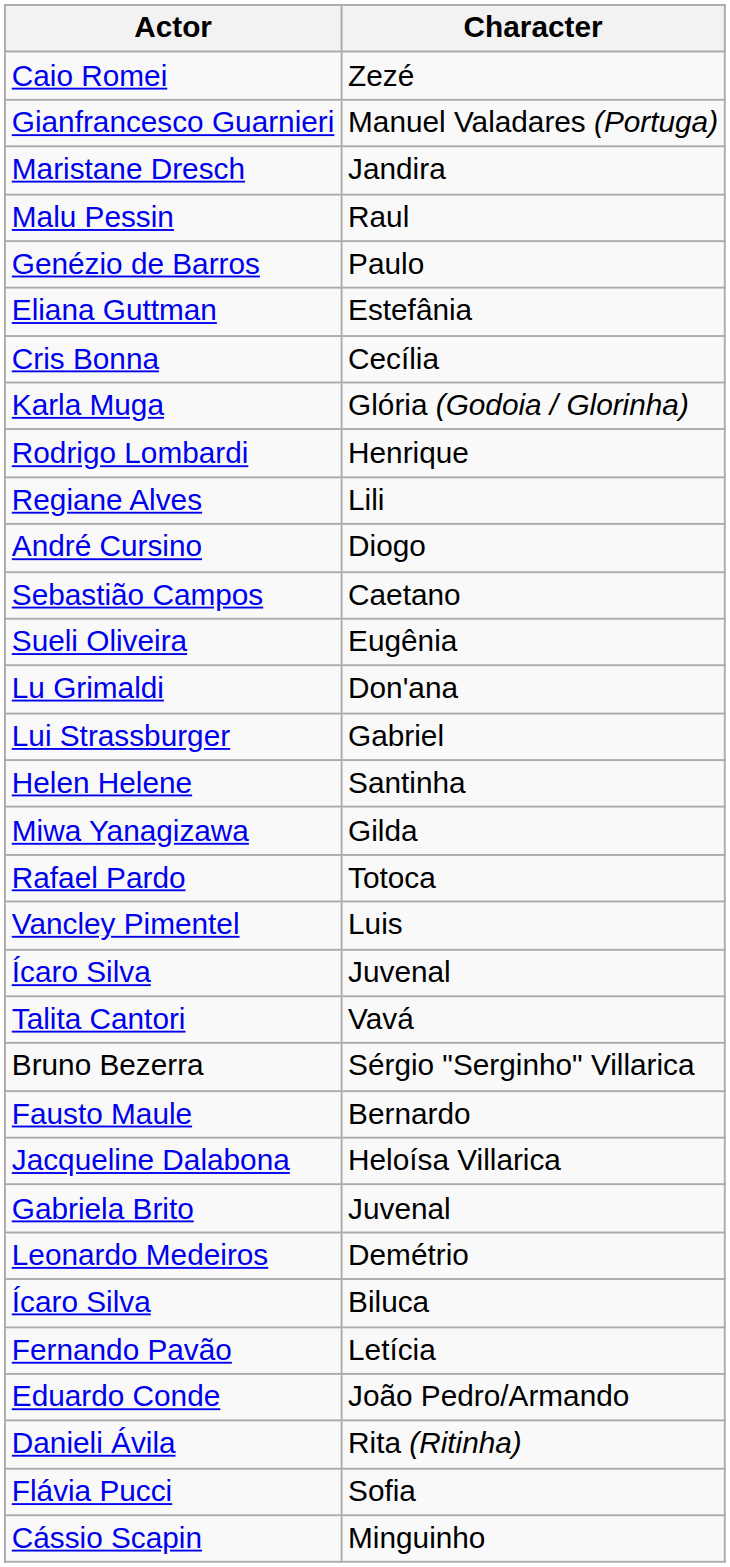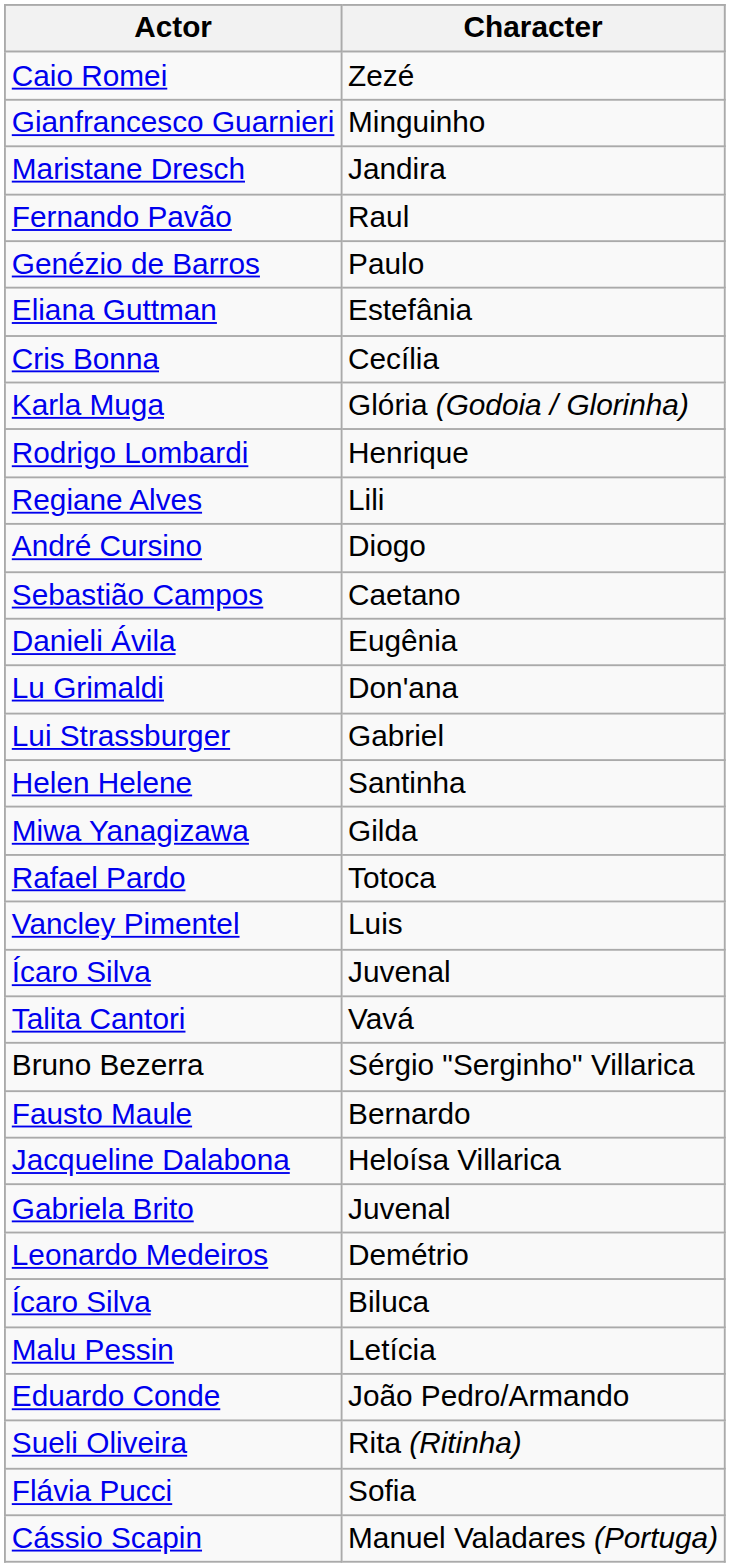(533, 122) Manuel Valadares (Portuga) -> (417, 122) Minguinho
(93, 216) Malu Pessin -> (122, 216) Fernando Pavão
(99, 641) Sueli Oliveira -> (94, 641) Danieli Ávila
(122, 1349) Fernando Pavão -> (93, 1349) Malu Pessin
(94, 1444) Danieli Ávila -> (99, 1444) Sueli Oliveira
(417, 1538) Minguinho -> (533, 1538) Manuel Valadares (Portuga)
